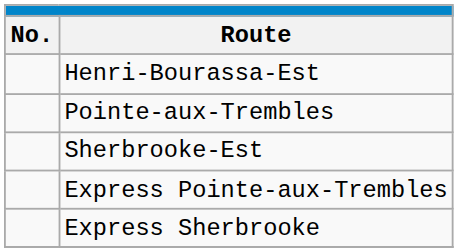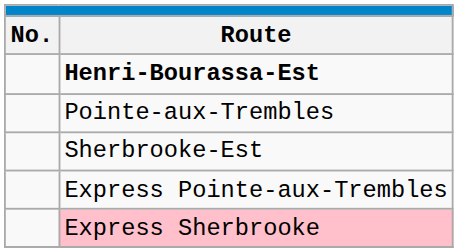(192, 74) normal -> (192, 74) bold
(192, 228) no background -> (192, 228) pink background
